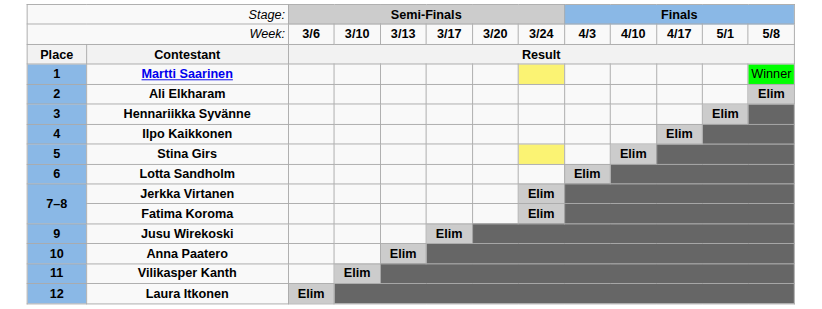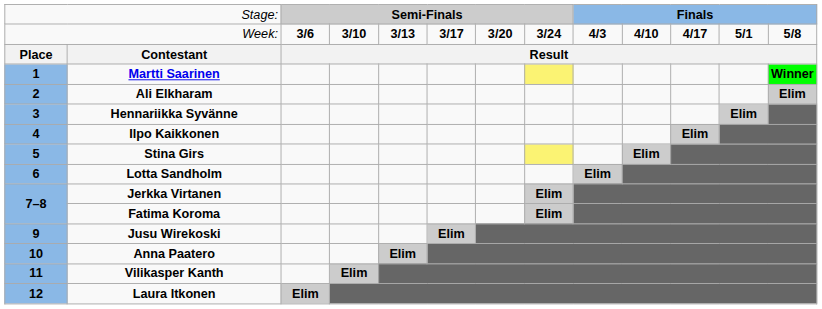(771, 74) normal -> (792, 74) bold
